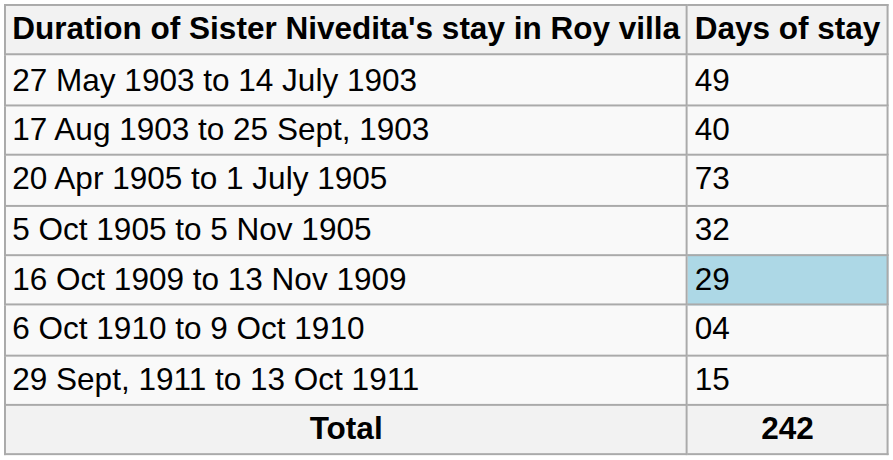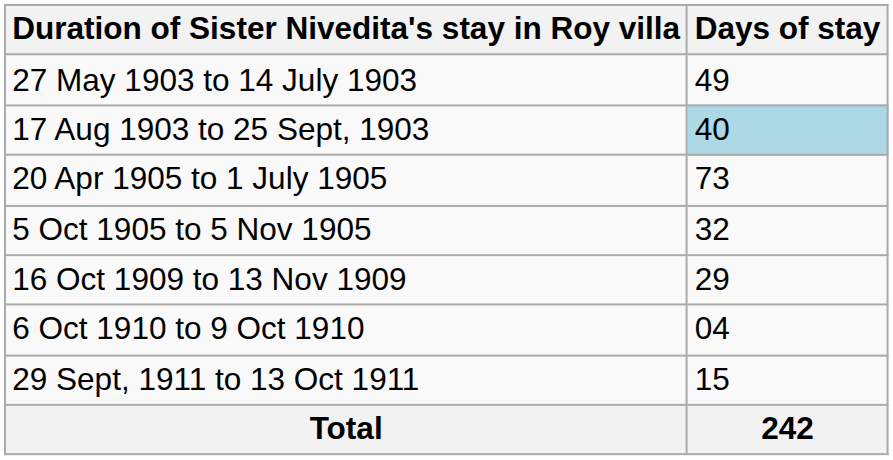(712, 129) no background -> (712, 129) lightblue background
(712, 279) lightblue background -> (712, 279) no background
